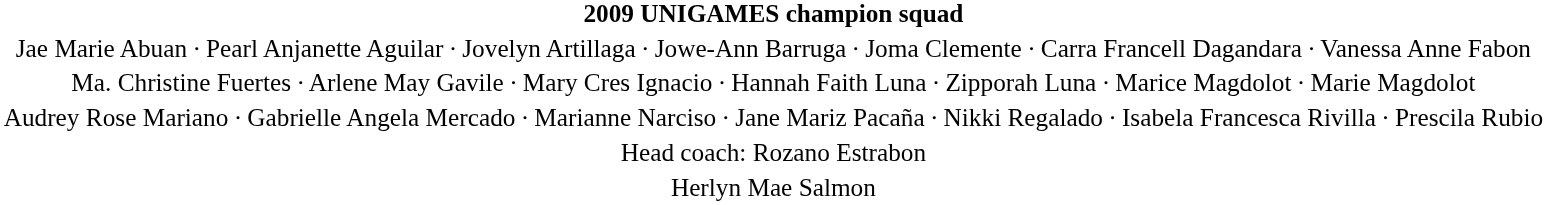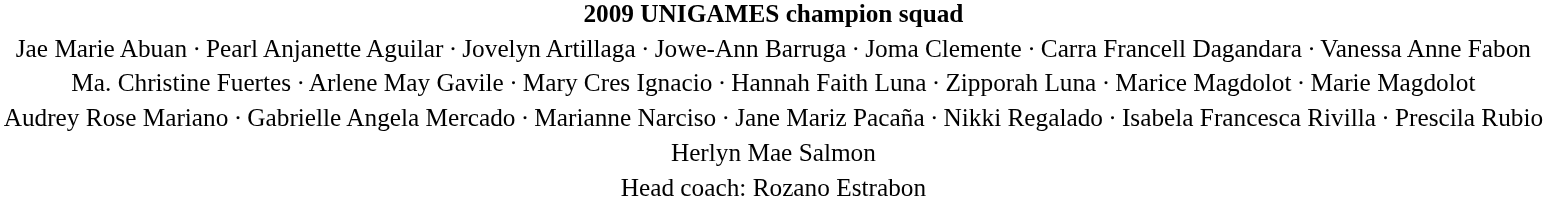(773, 152) Head coach: Rozano Estrabon -> (773, 152) Herlyn Mae Salmon
(773, 187) Herlyn Mae Salmon -> (773, 187) Head coach: Rozano Estrabon
